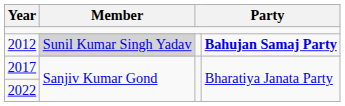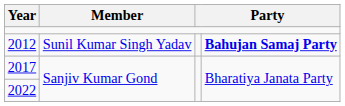(117, 44) lightgrey background -> (117, 44) no background
